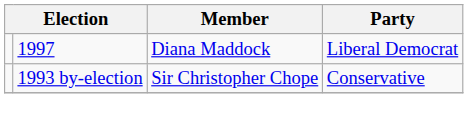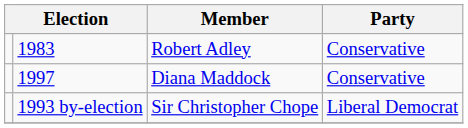+ row: (201, 48)
(393, 48) Liberal Democrat -> (376, 78) Conservative
(376, 78) Conservative -> (393, 107) Liberal Democrat
